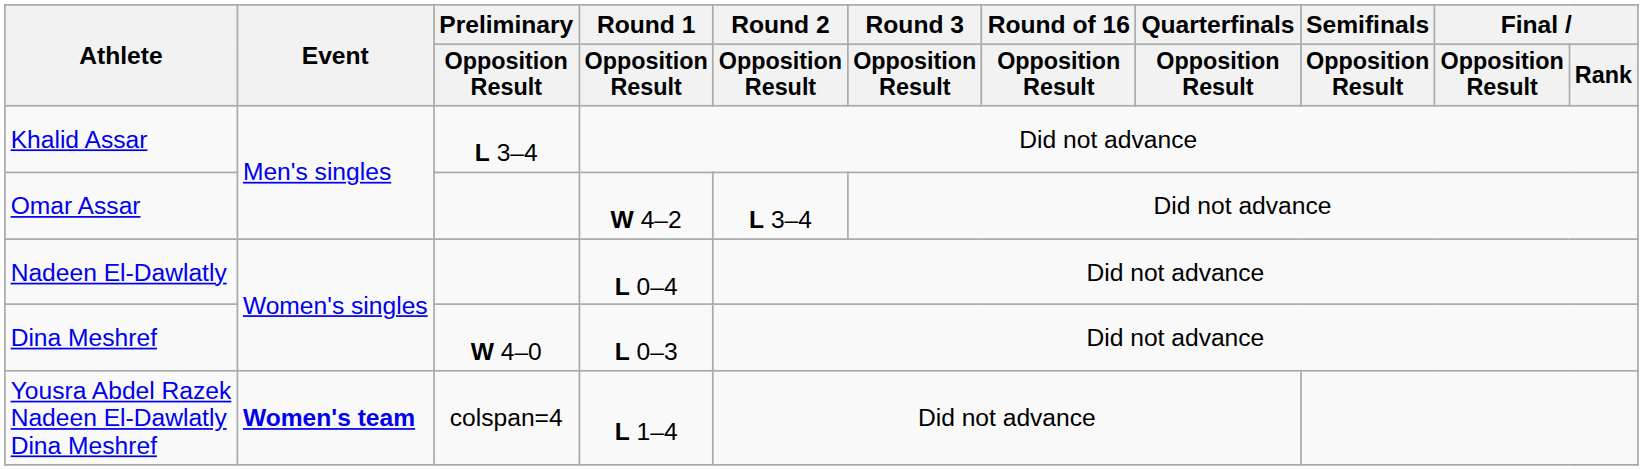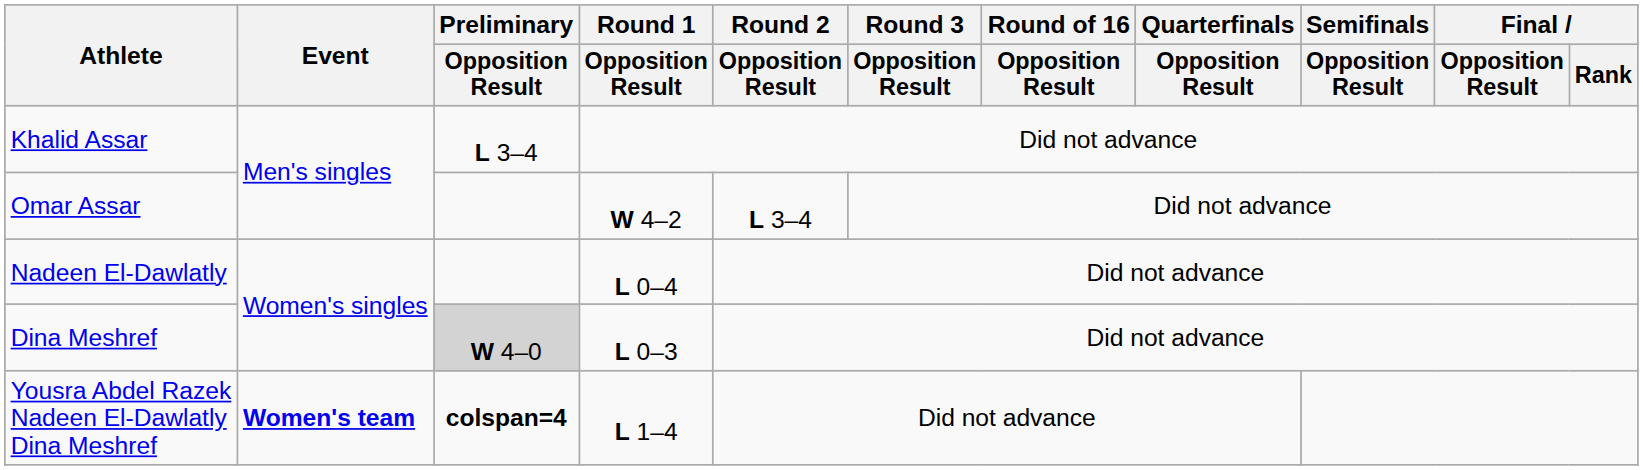(506, 352) no background -> (506, 352) lightgrey background
(506, 418) normal -> (506, 418) bold
